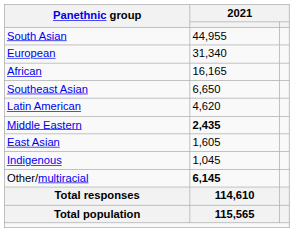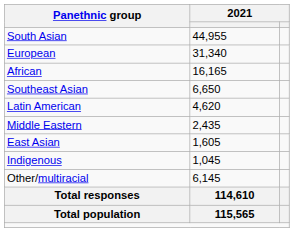(207, 125) bold -> (207, 125) normal
(207, 178) bold -> (207, 178) normal
